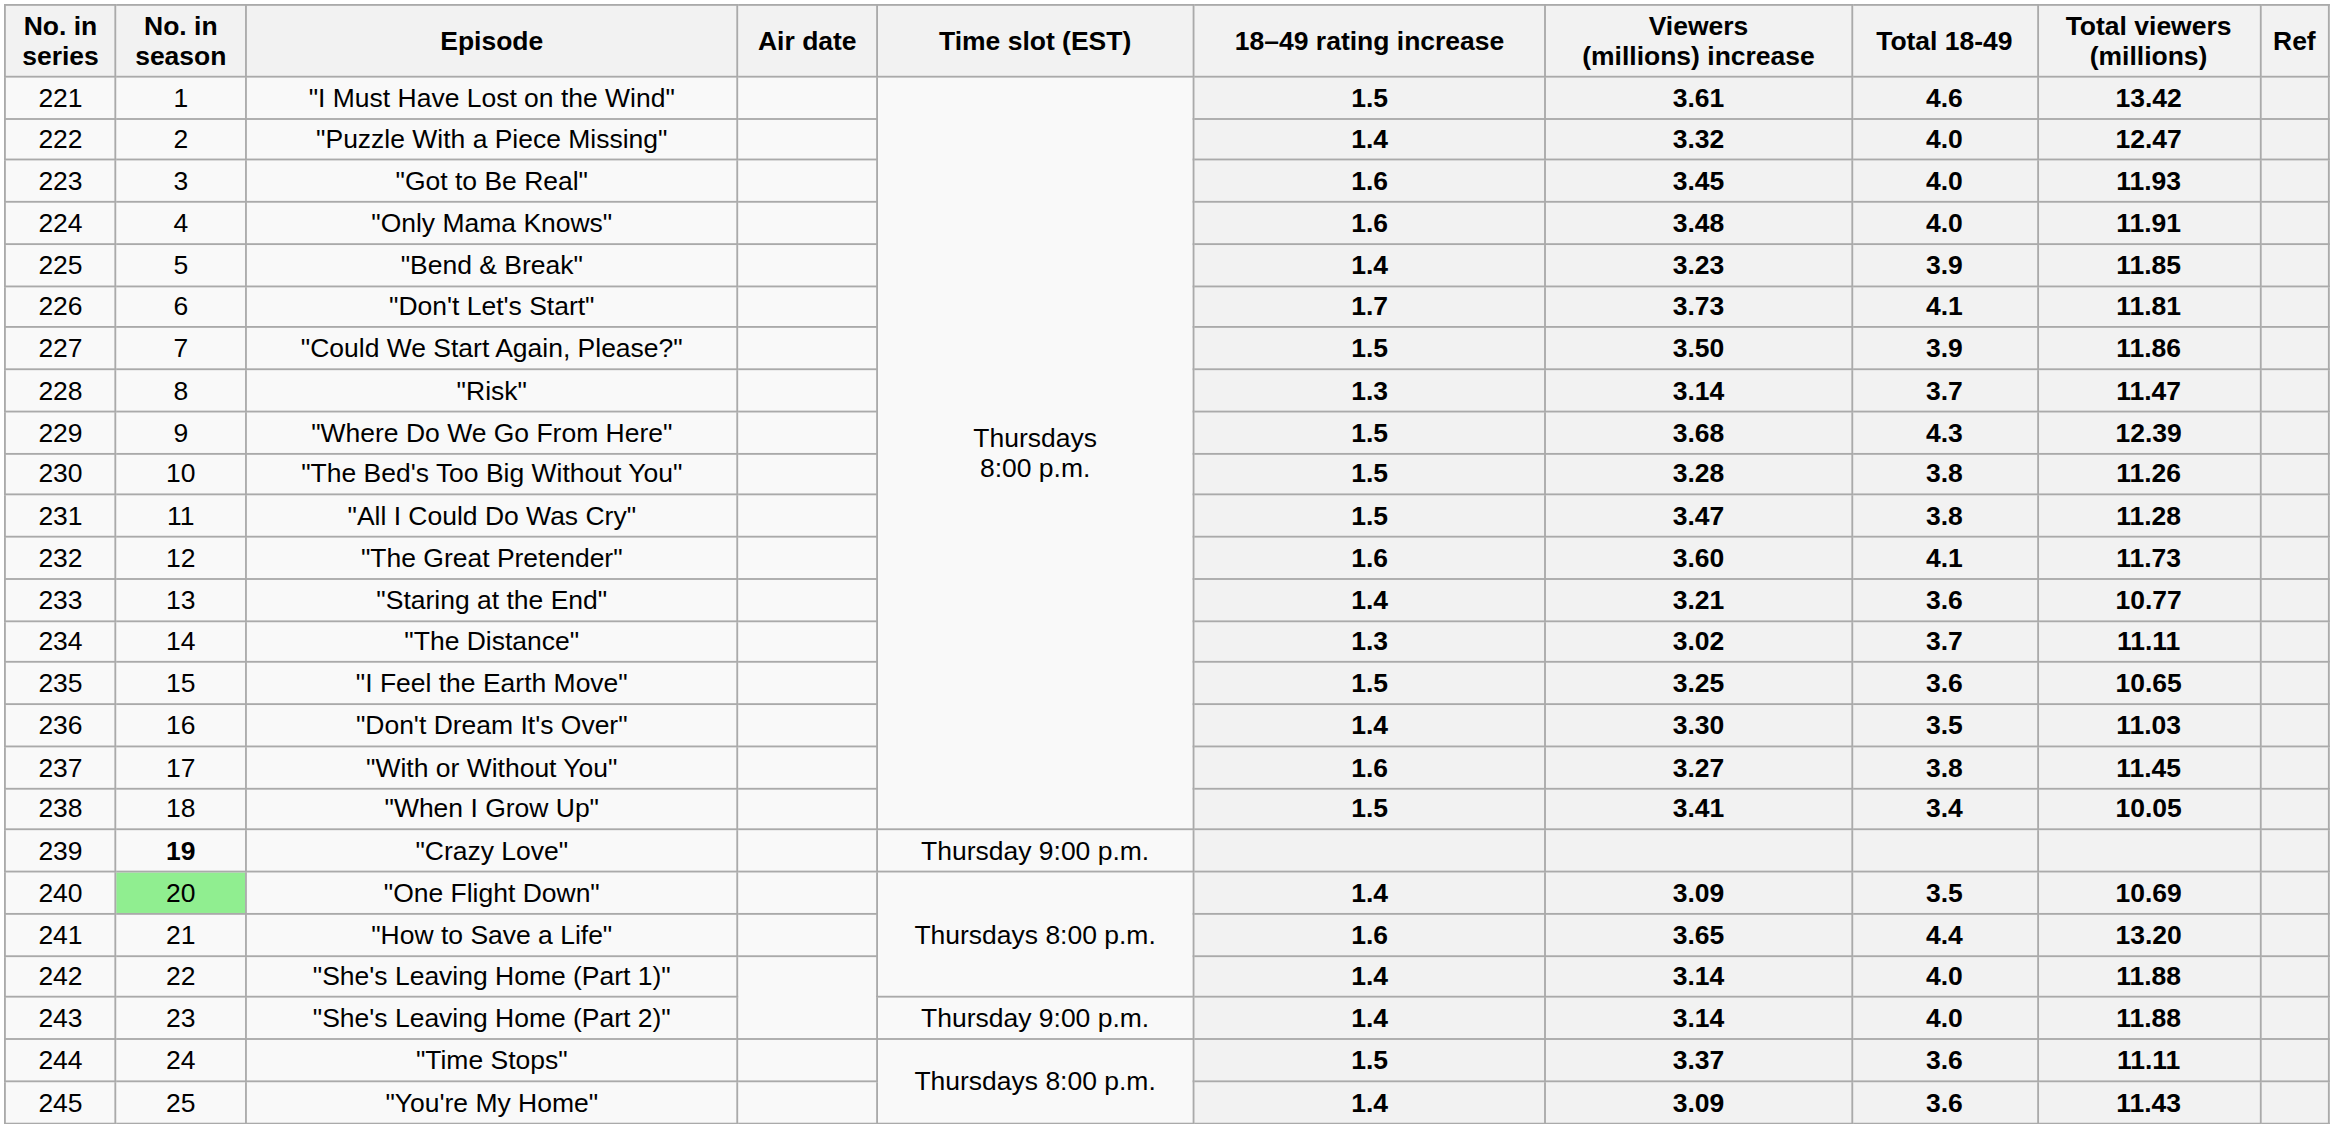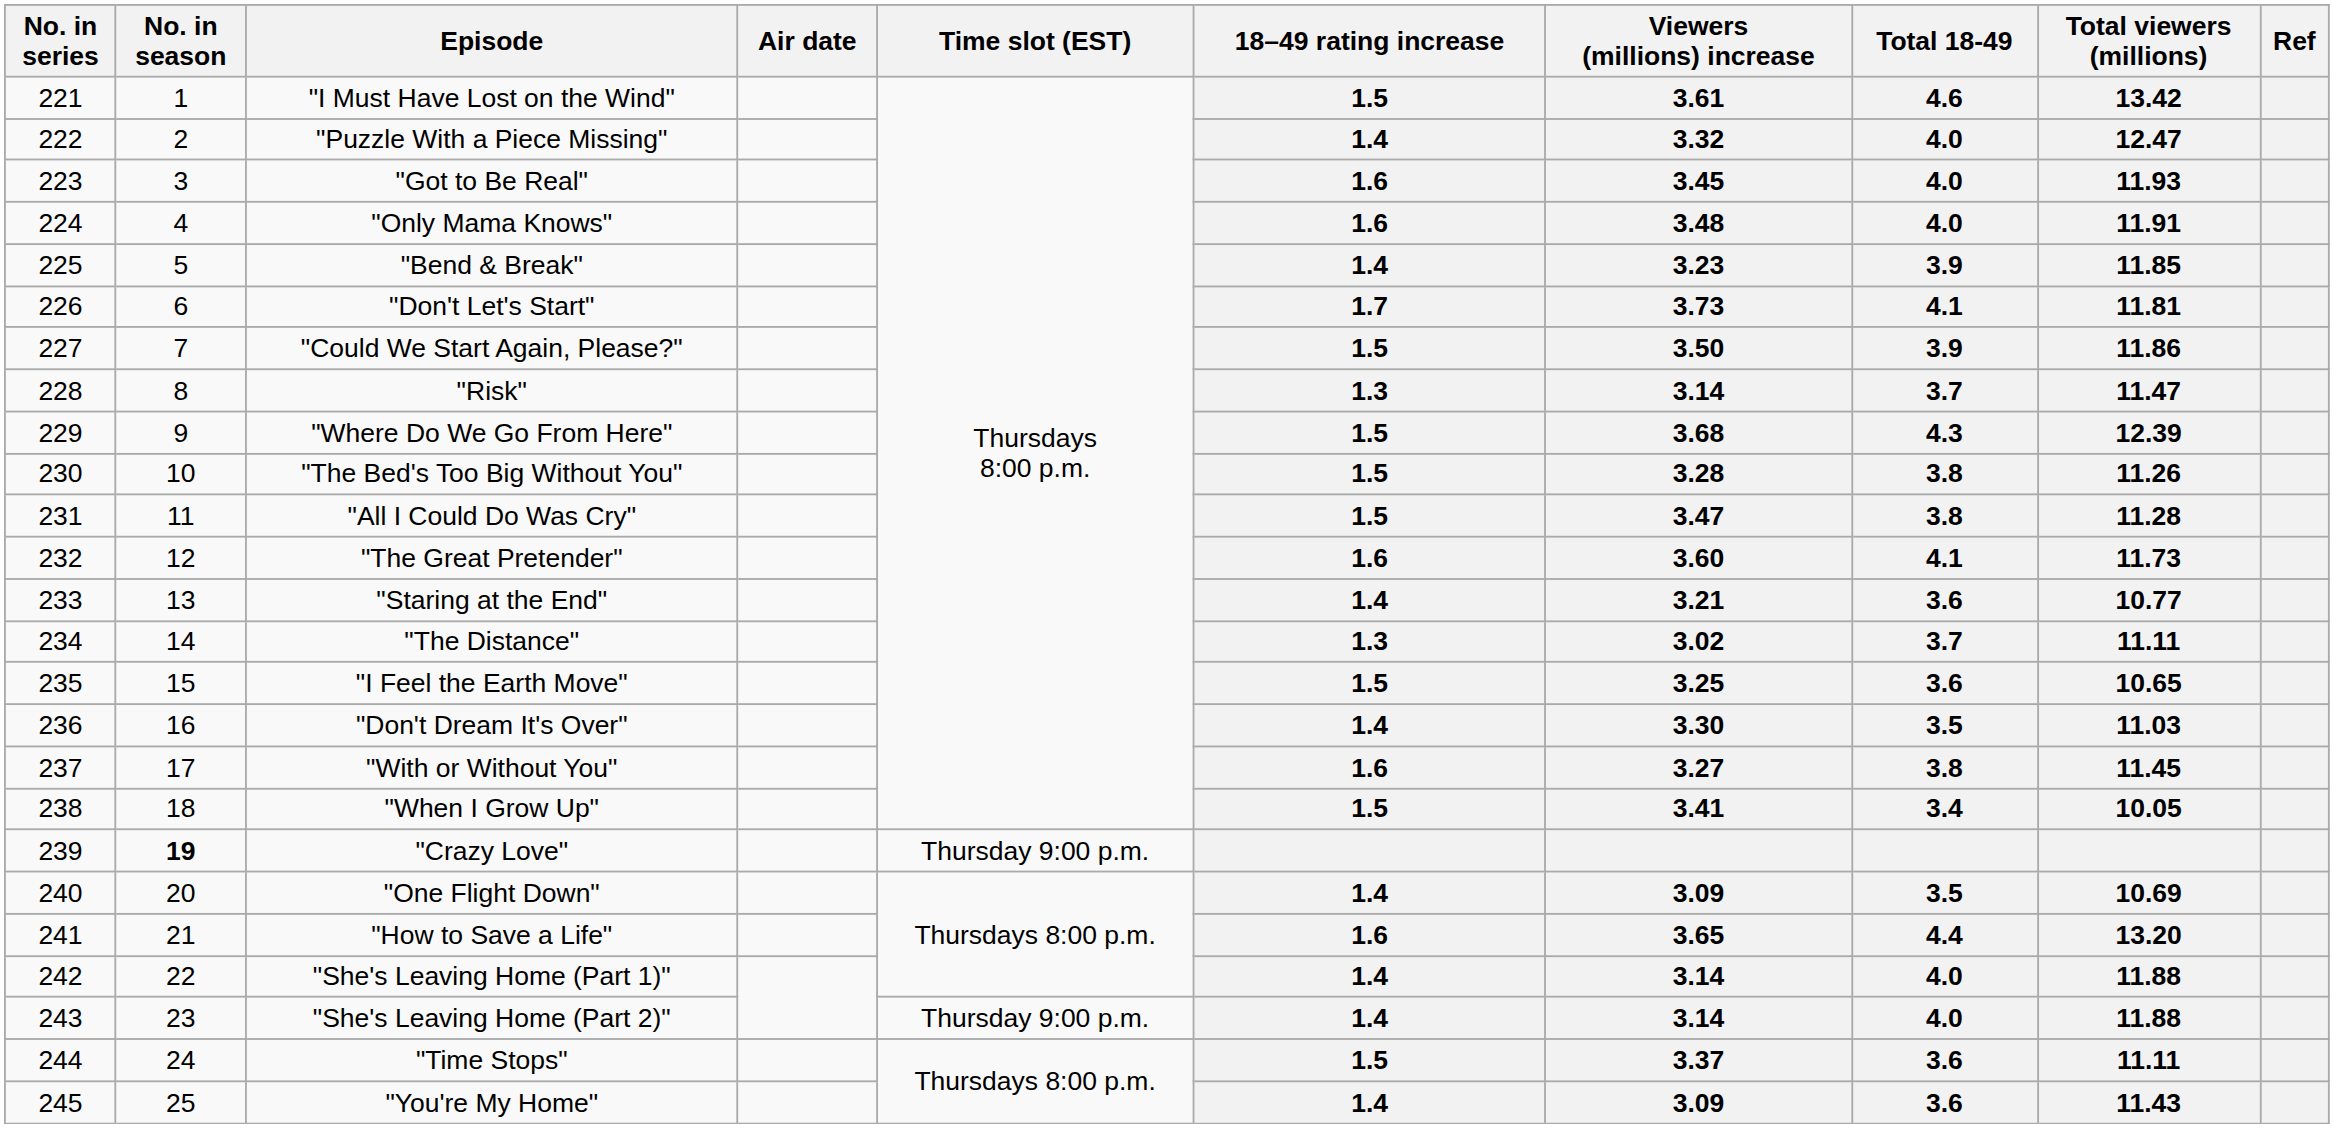(181, 893) lightgreen background -> (181, 893) no background
